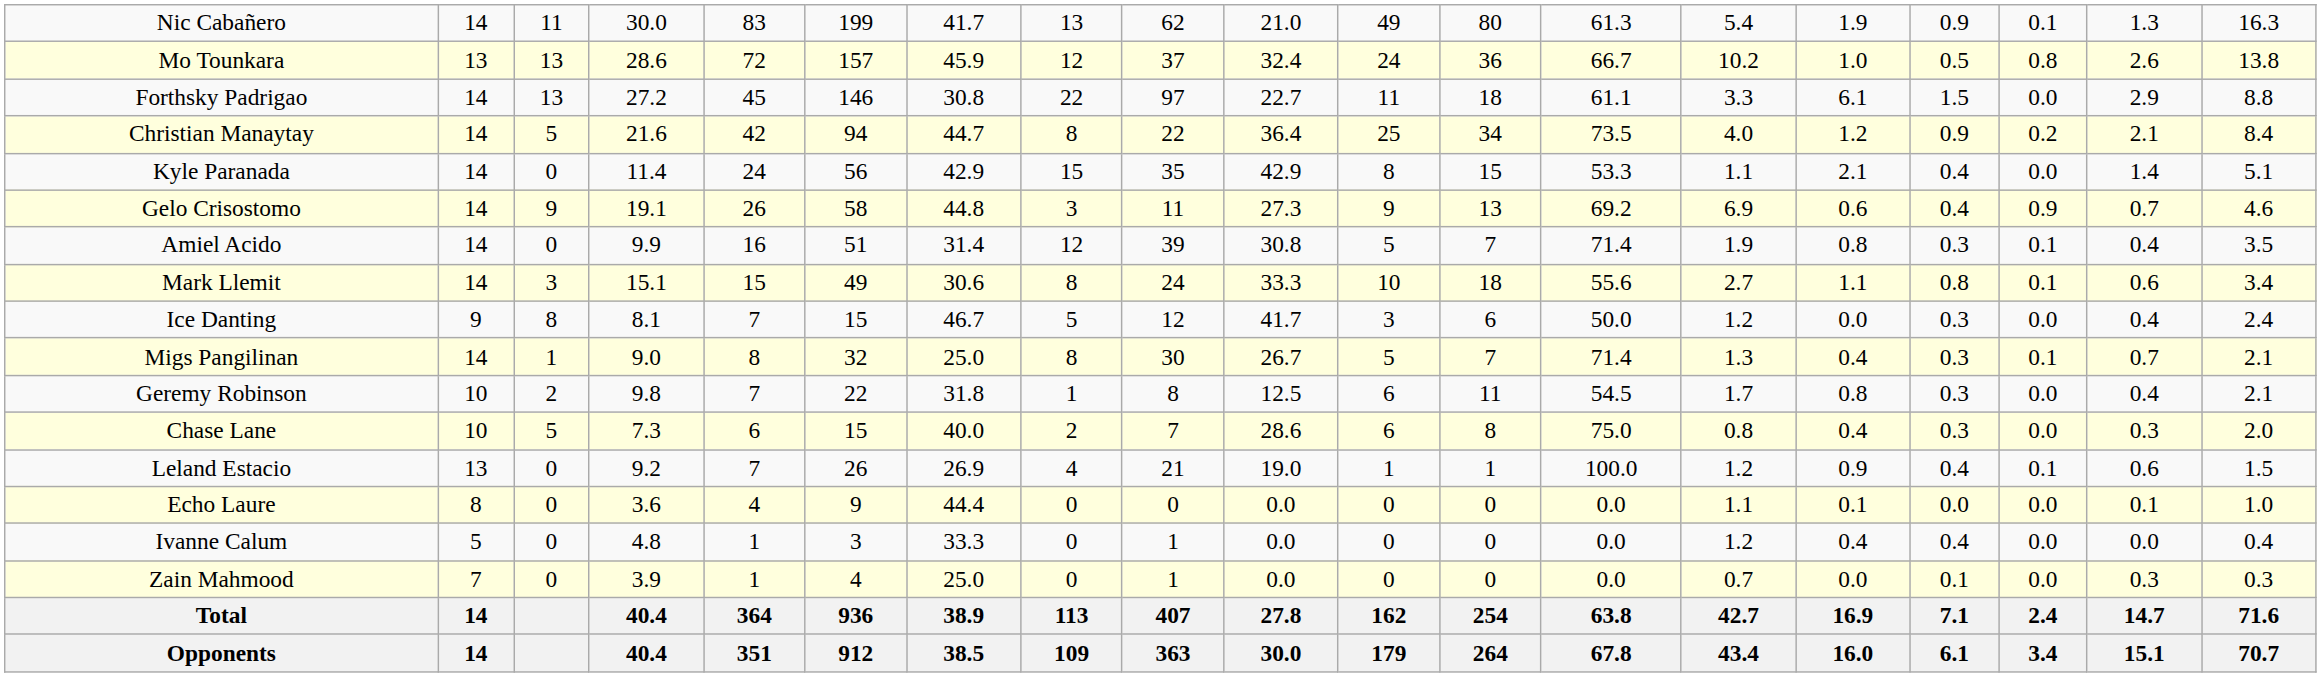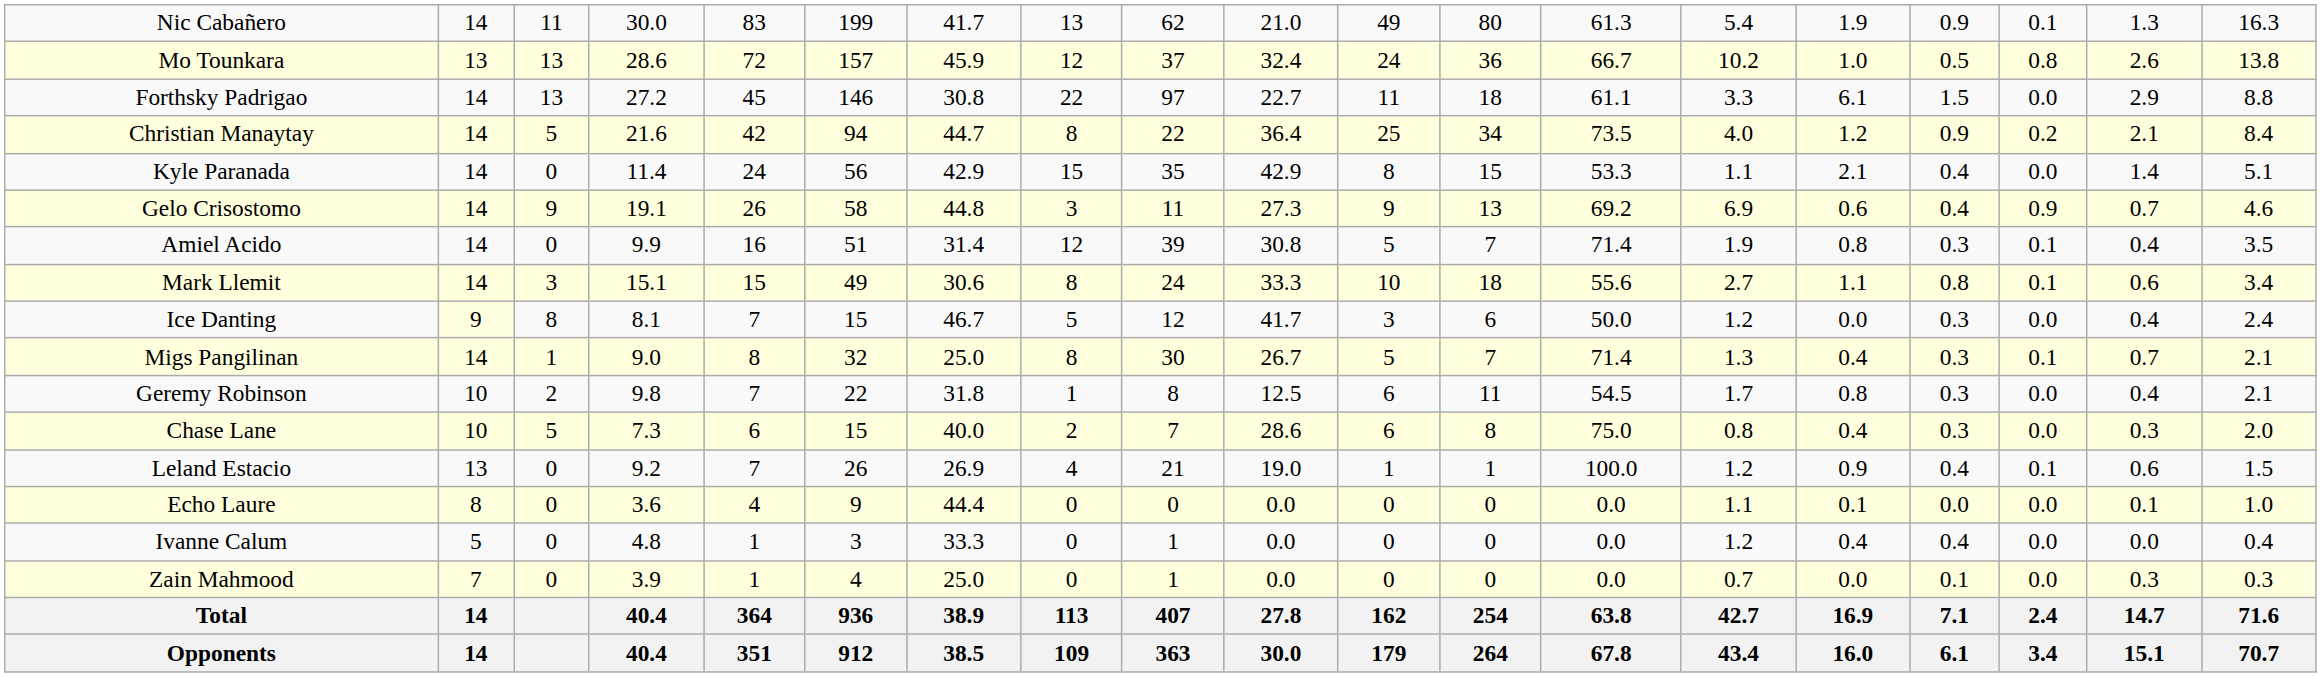(476, 319) no background -> (476, 319) lightyellow background
